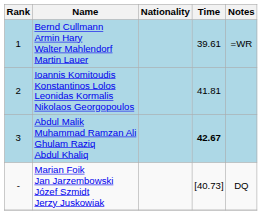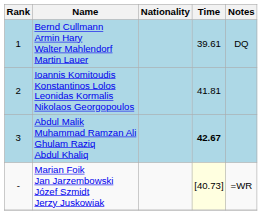(241, 43) =WR -> (241, 43) DQ
(209, 186) no background -> (209, 186) lightyellow background
(241, 186) DQ -> (241, 186) =WR
